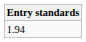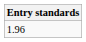(16, 29) 1.94 -> (16, 29) 1.96
